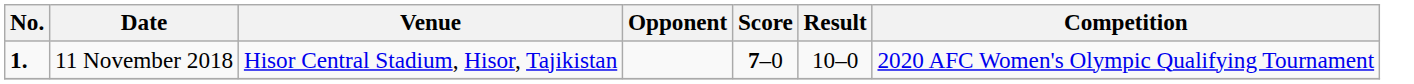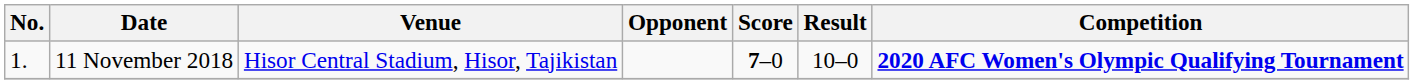(19, 59) bold -> (19, 59) normal
(1126, 59) normal -> (1141, 59) bold
